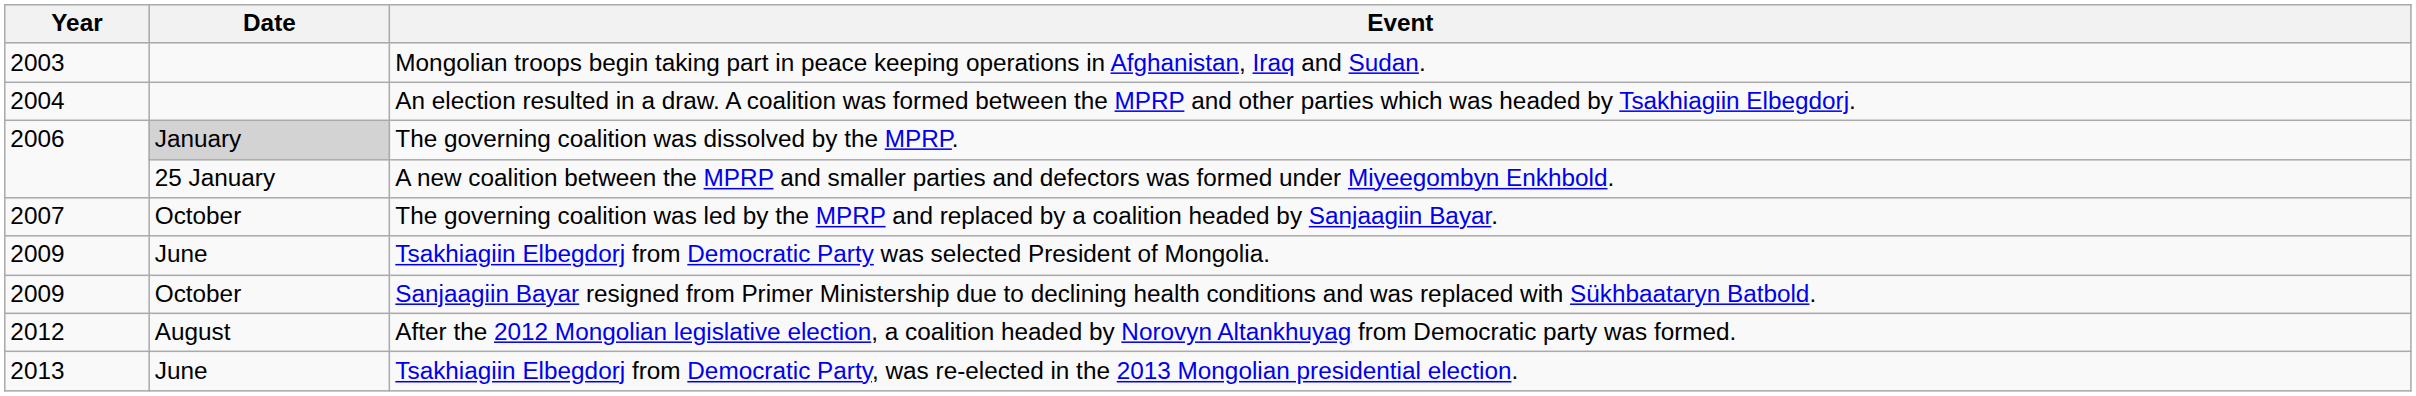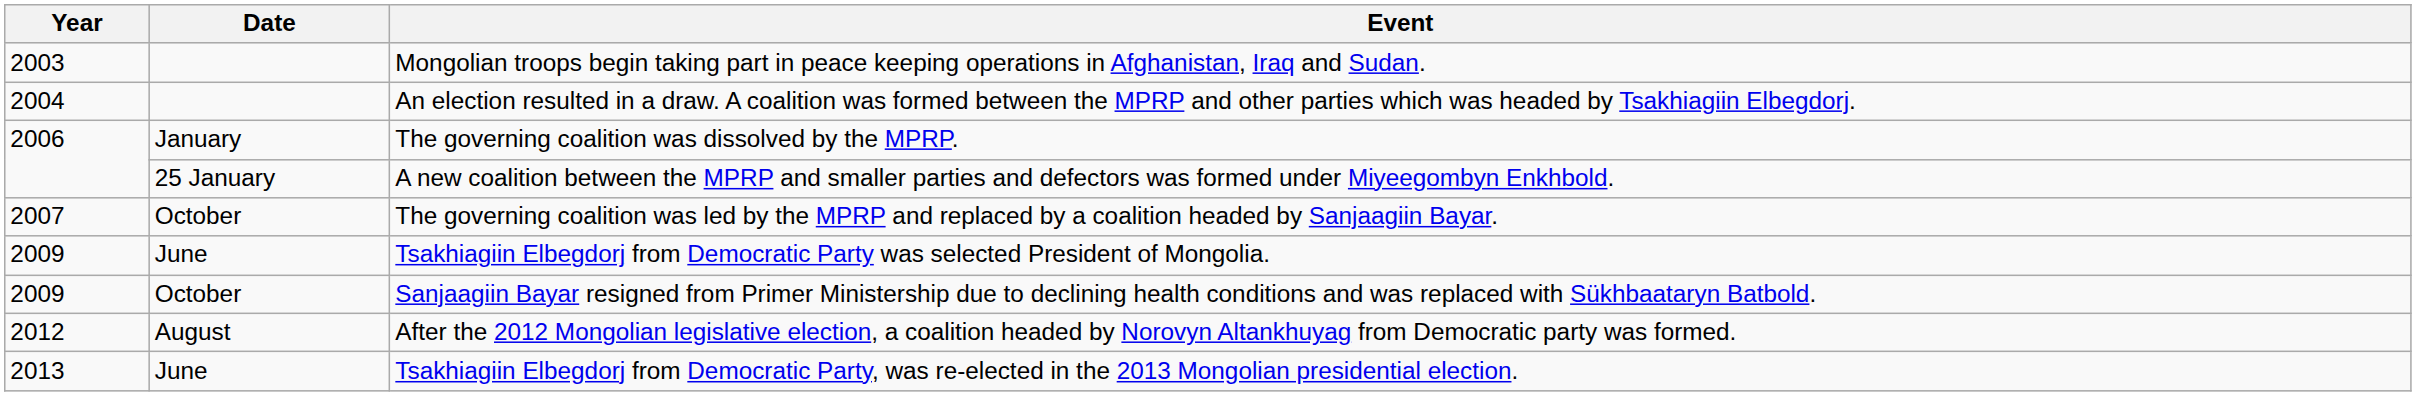(198, 139) lightgrey background -> (198, 139) no background
